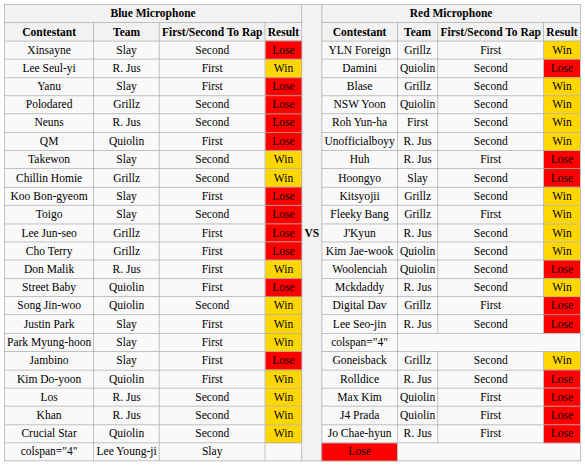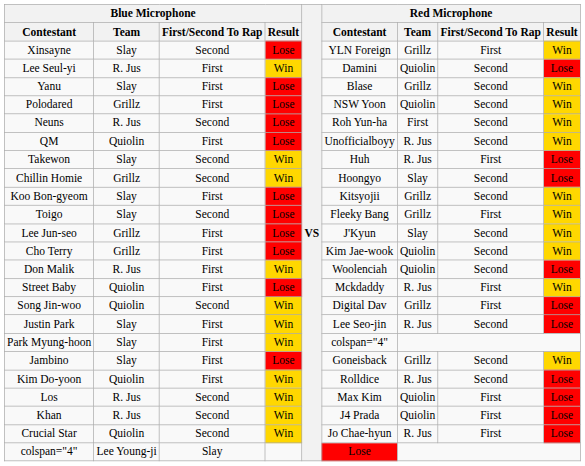(212, 104) Second -> (212, 104) First
(418, 232) R. Jus -> (418, 232) Slay
(491, 287) Second -> (491, 287) First
